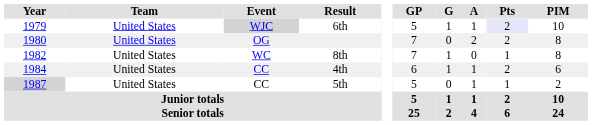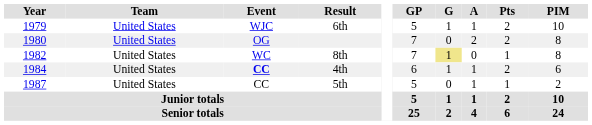(261, 26) lightgrey background -> (261, 26) no background
(507, 26) lavender background -> (507, 26) no background
(449, 55) no background -> (449, 55) khaki background
(261, 69) normal -> (261, 69) bold
(35, 84) lightgrey background -> (35, 84) no background
